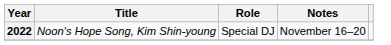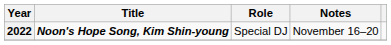(126, 31) normal -> (133, 31) bold
